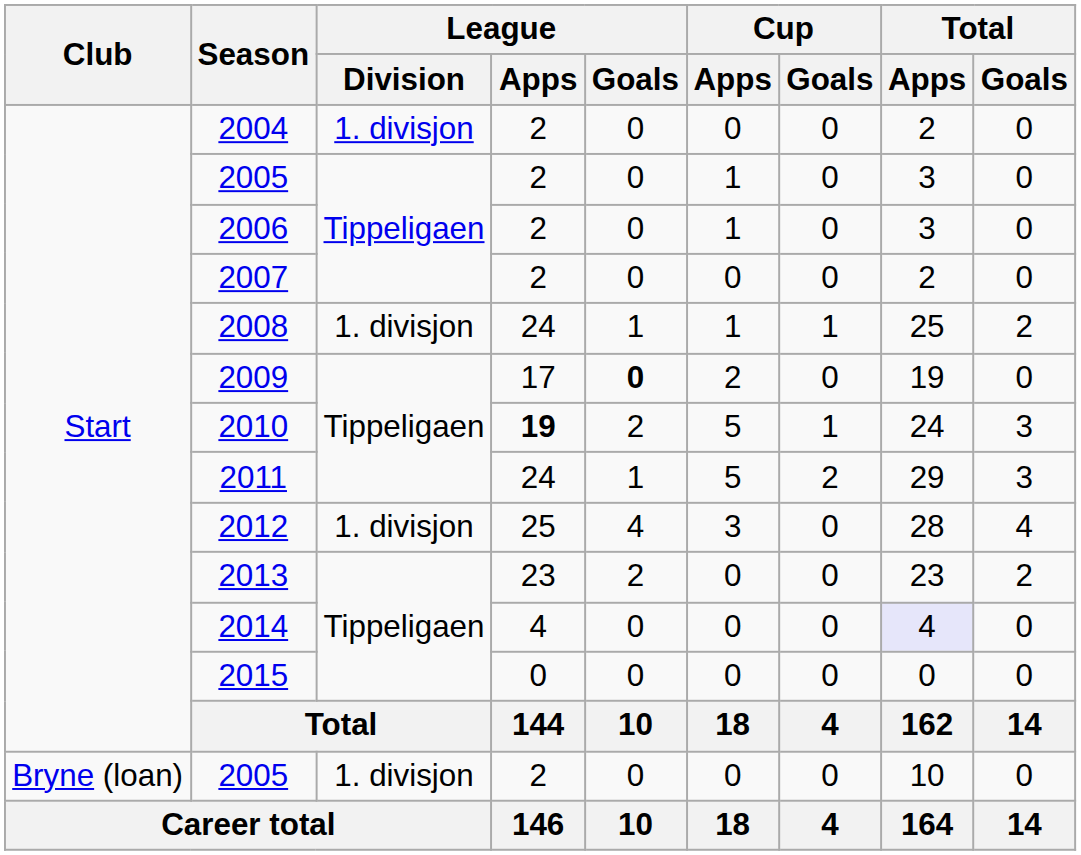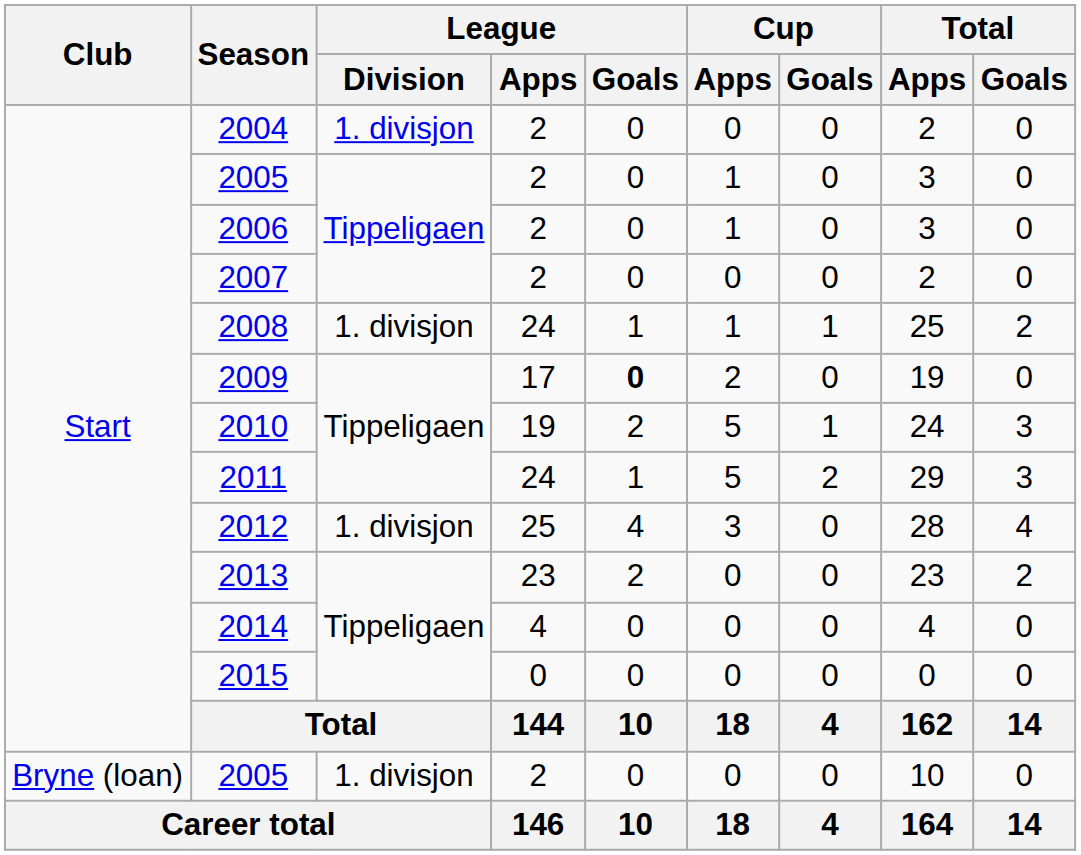(538, 427) bold -> (538, 427) normal
(927, 626) lavender background -> (927, 626) no background
